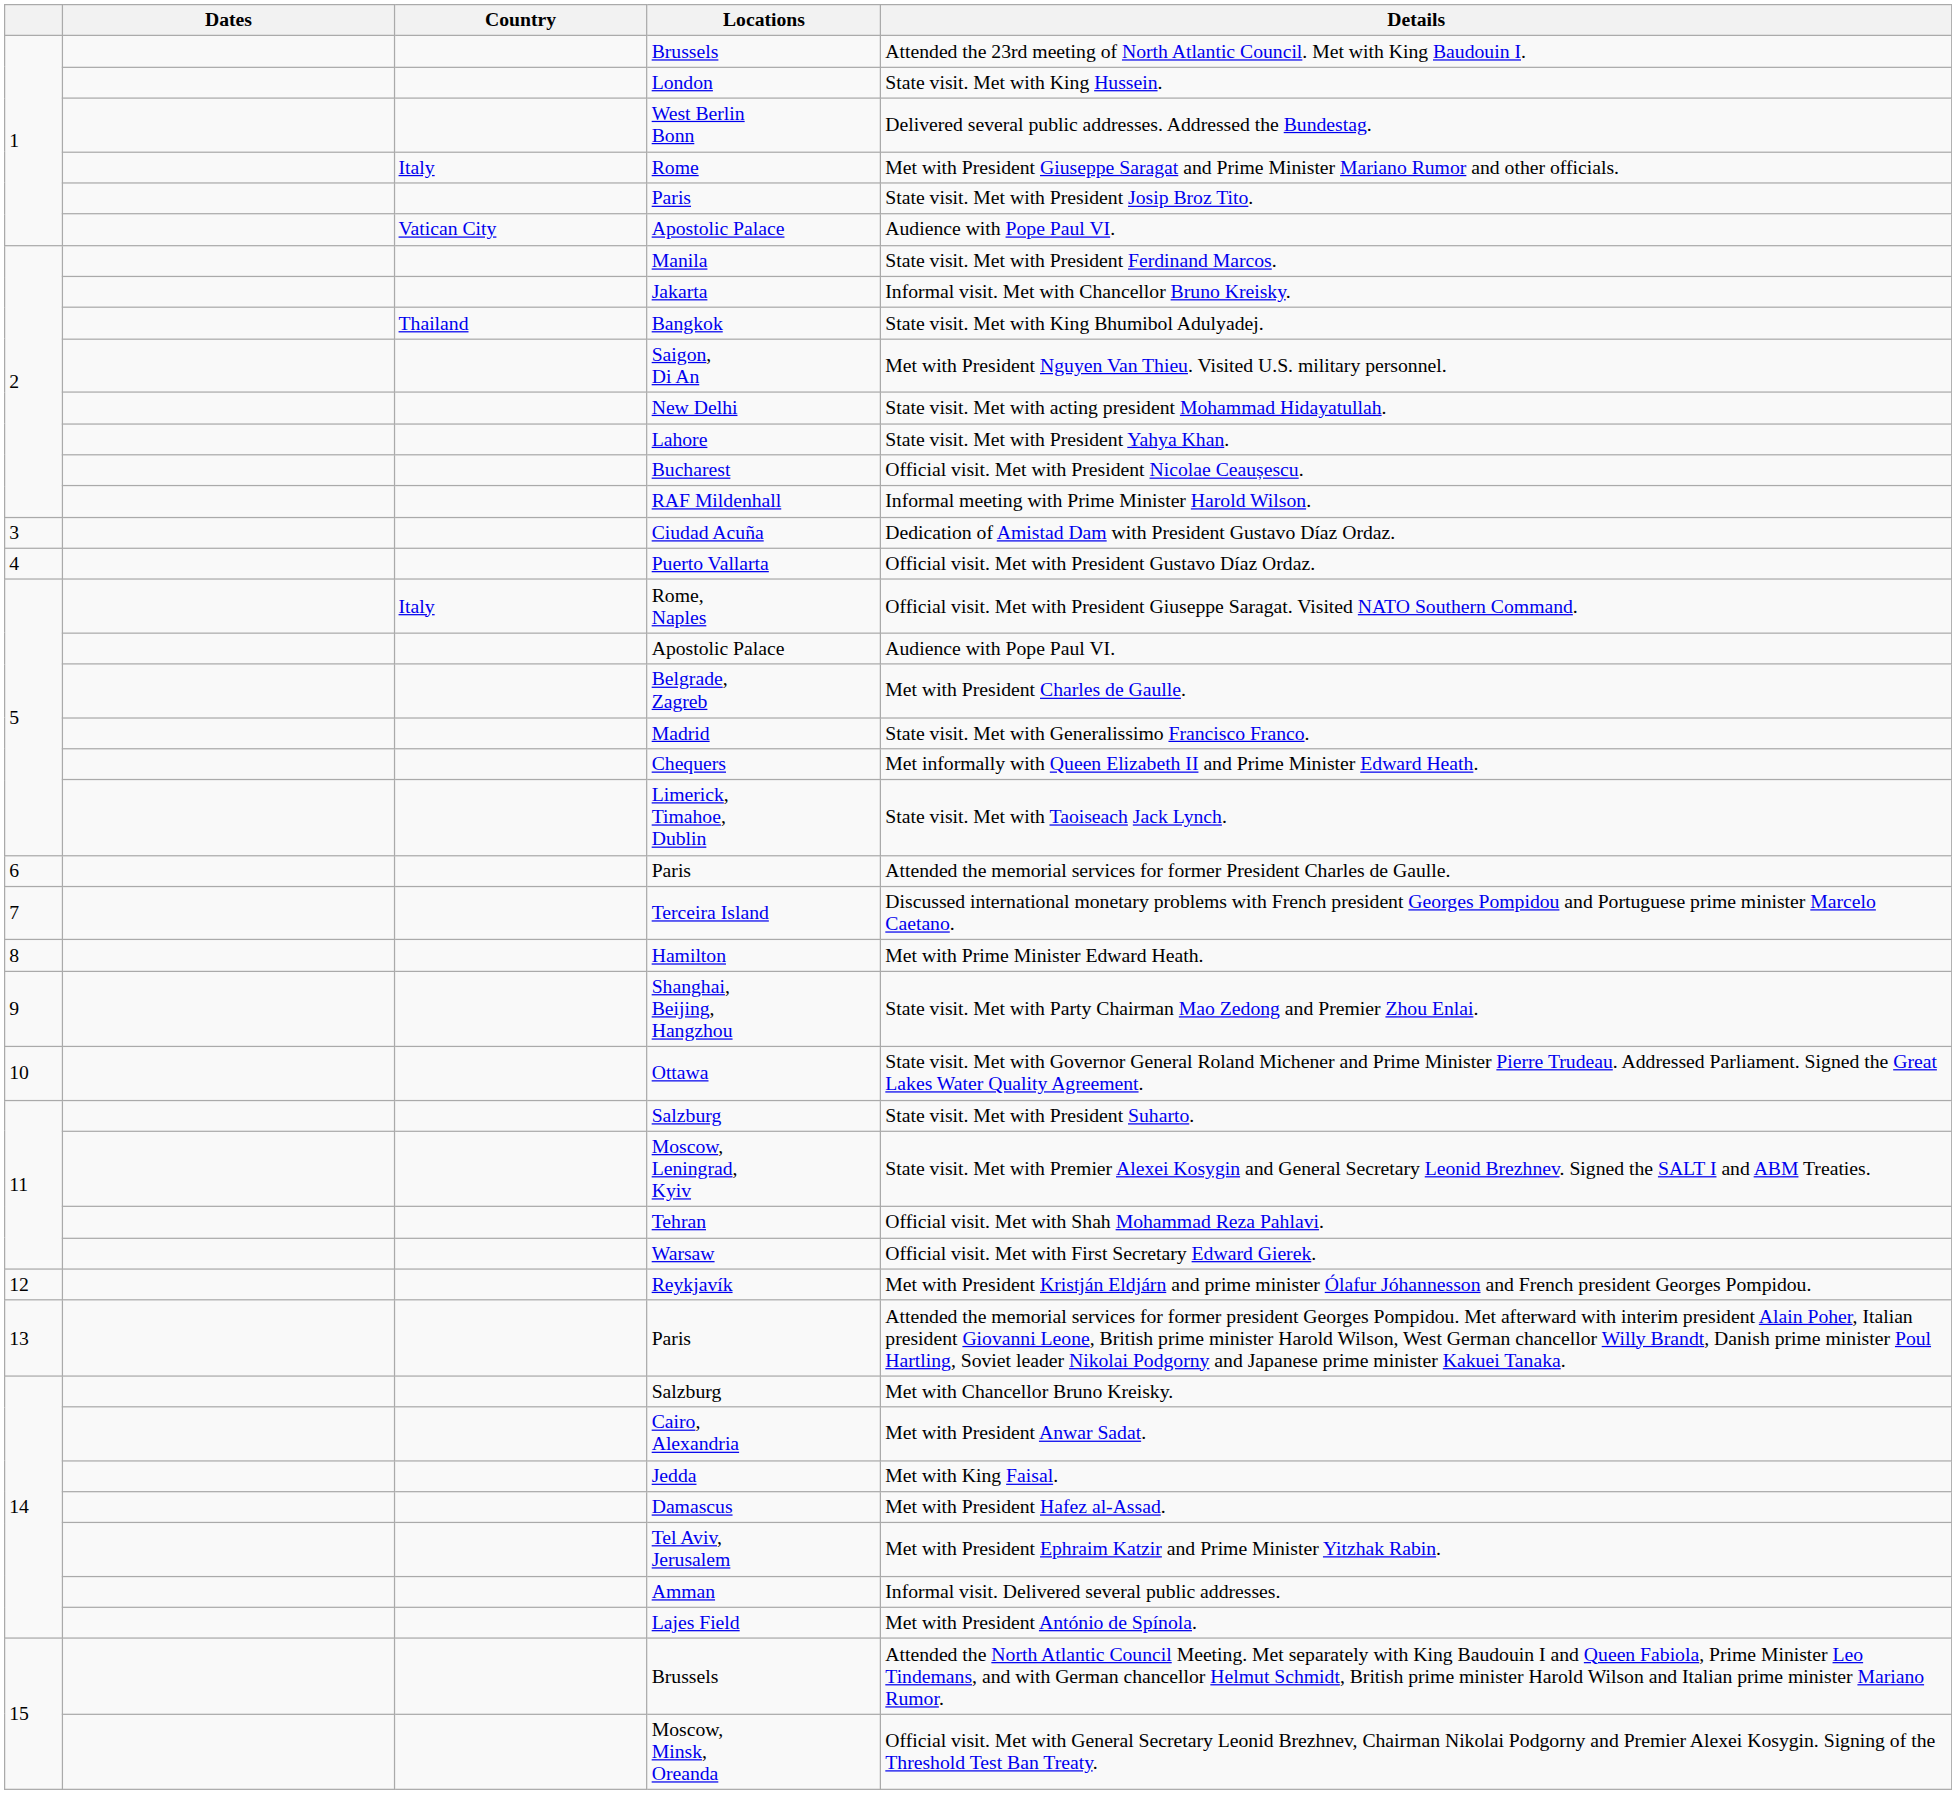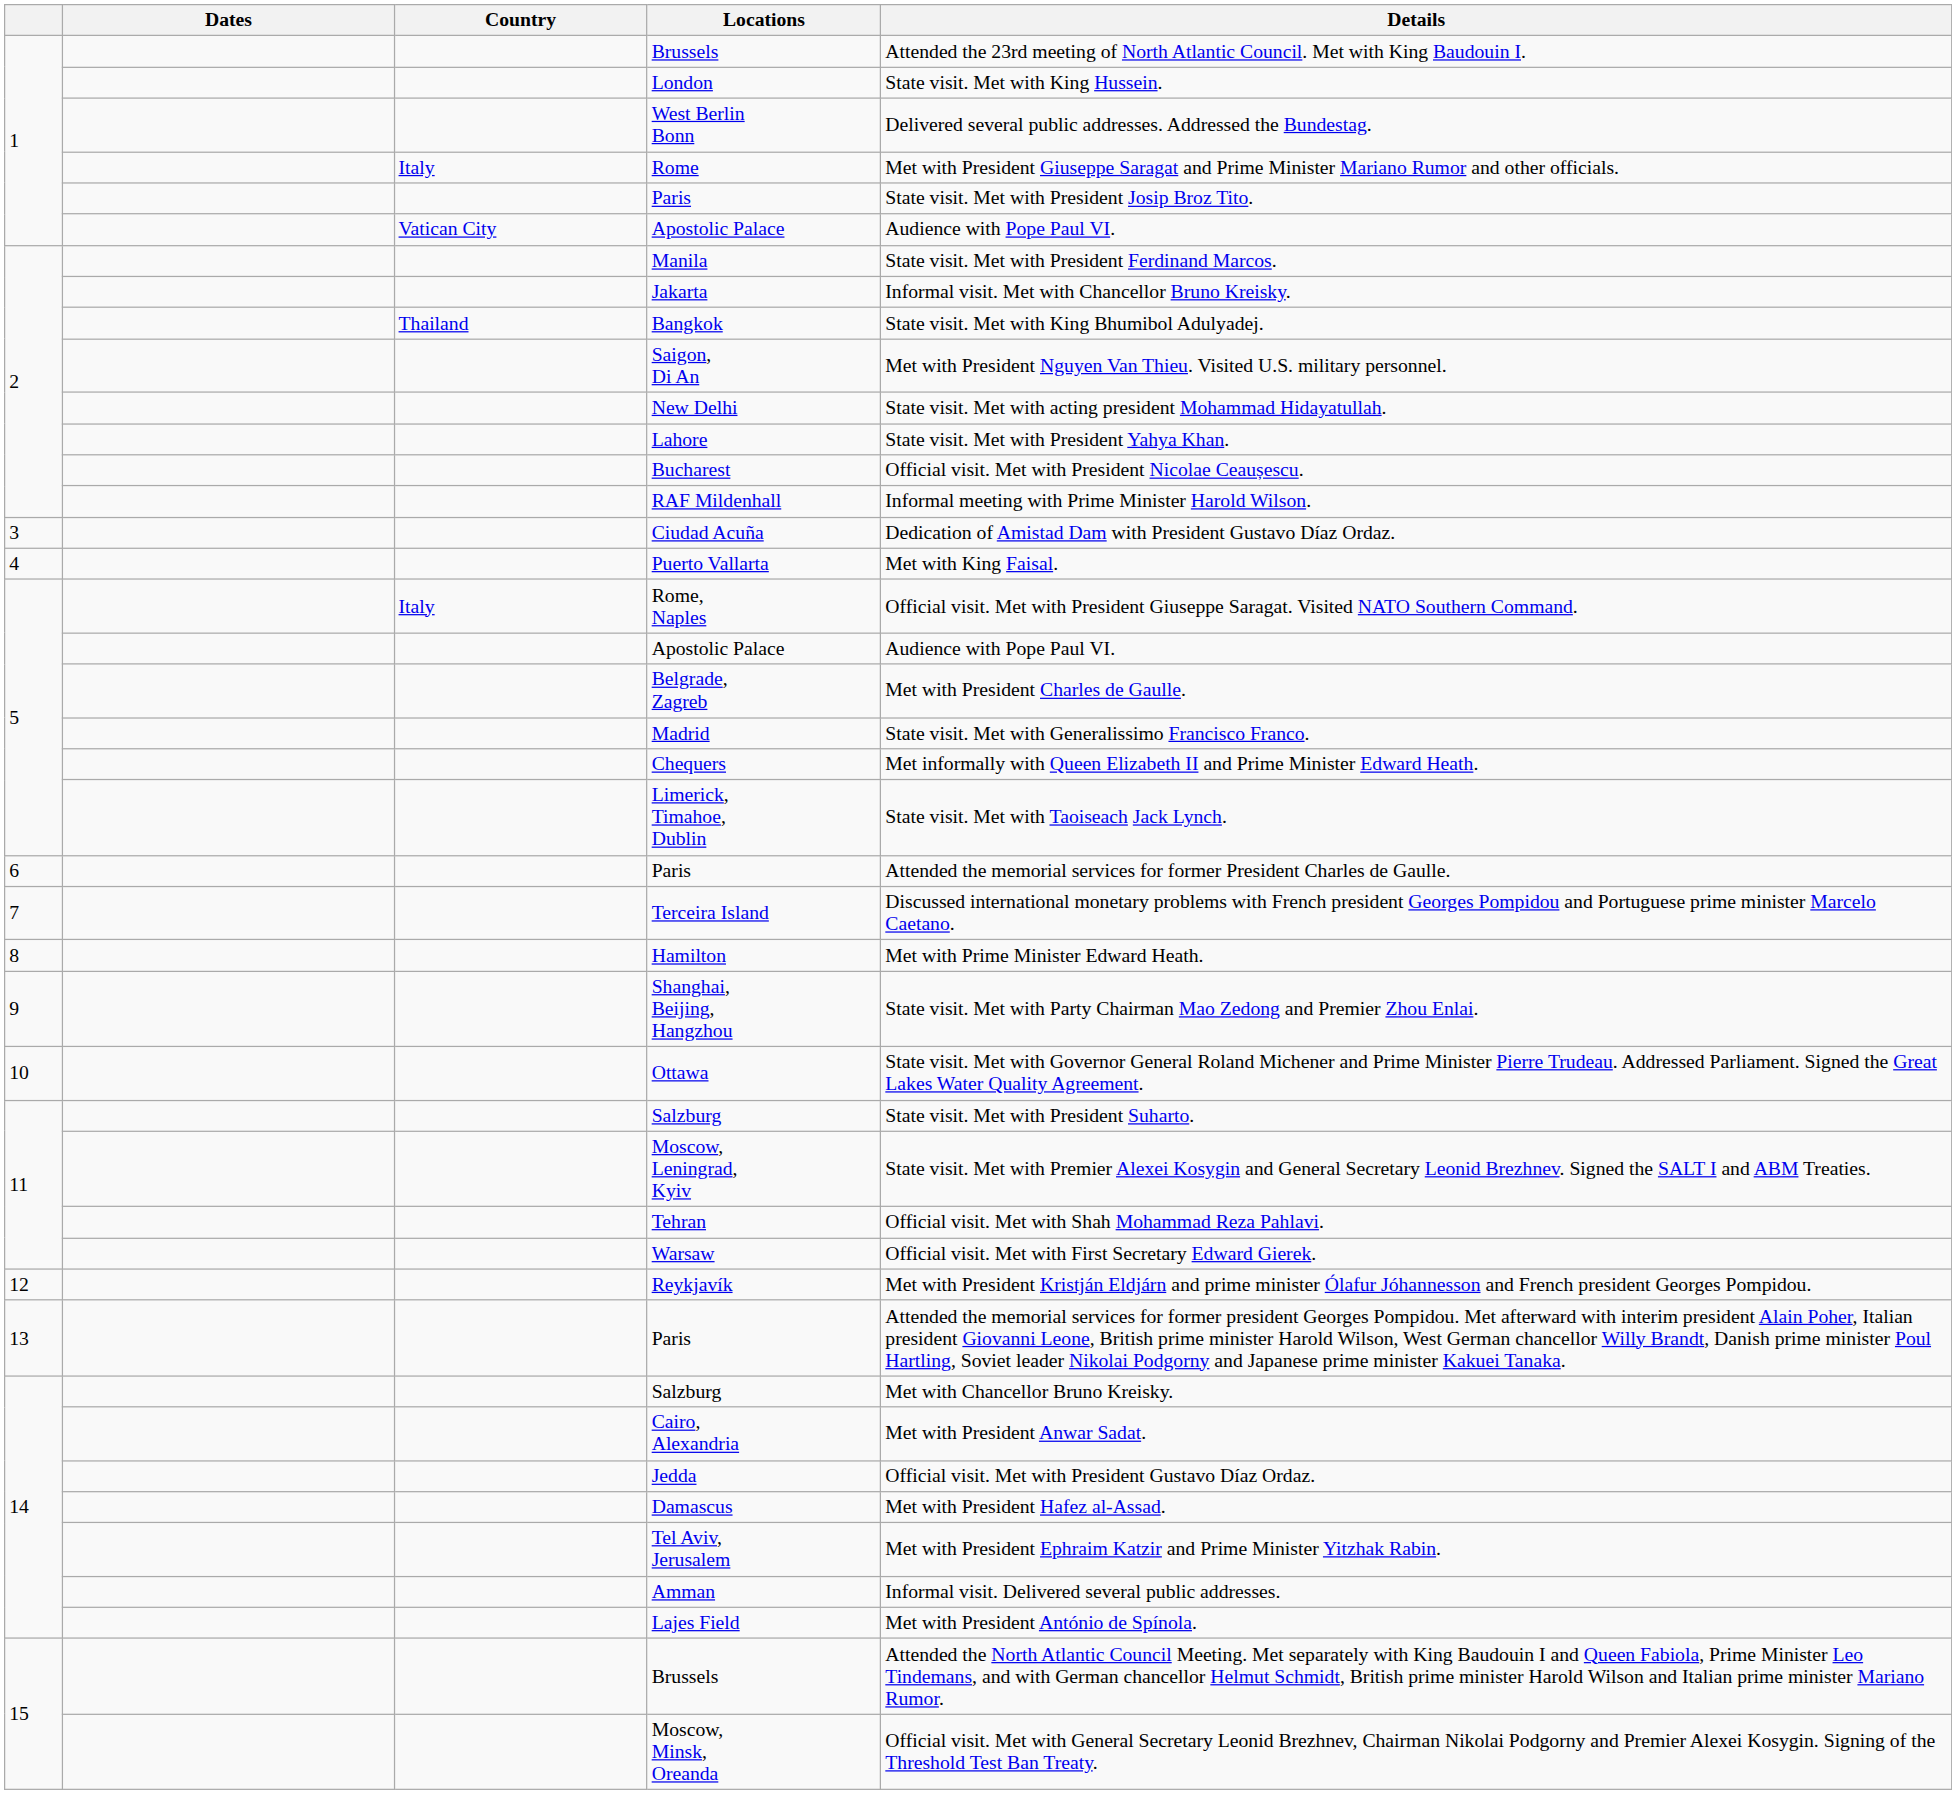(1100, 563) Official visit. Met with President Gustavo Díaz Ordaz. -> (972, 563) Met with King Faisal.
(972, 1475) Met with King Faisal. -> (1100, 1475) Official visit. Met with President Gustavo Díaz Ordaz.
